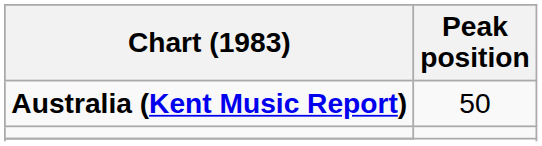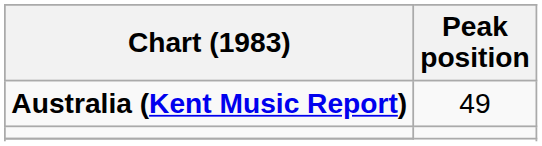(475, 103) 50 -> (475, 103) 49
